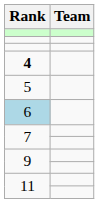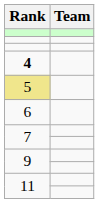(27, 87) no background -> (27, 87) khaki background
(27, 112) lightblue background -> (27, 112) no background
